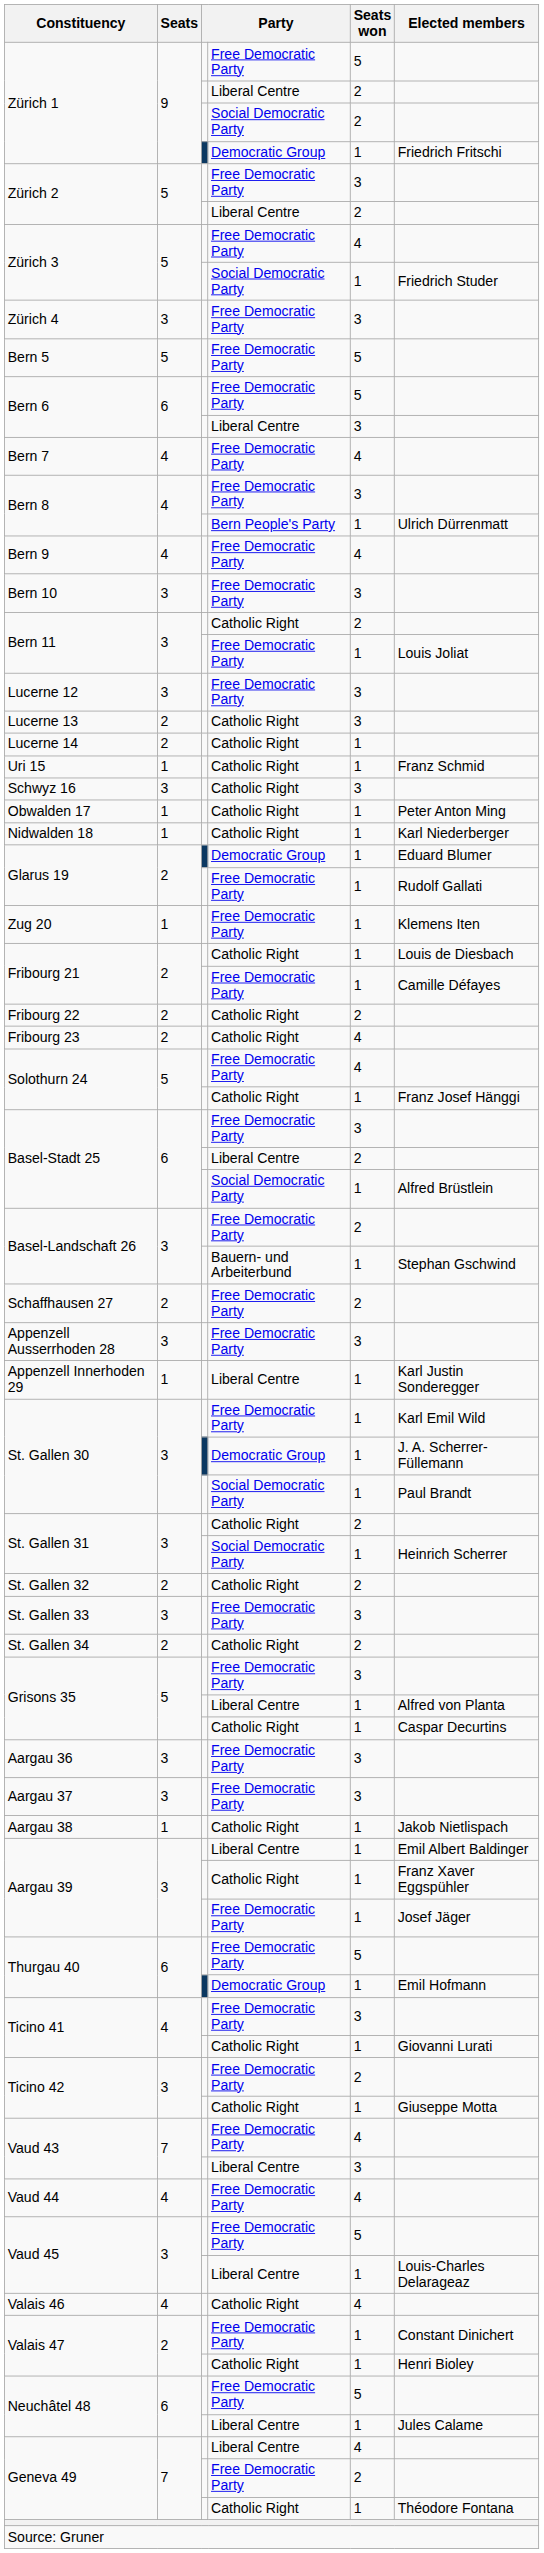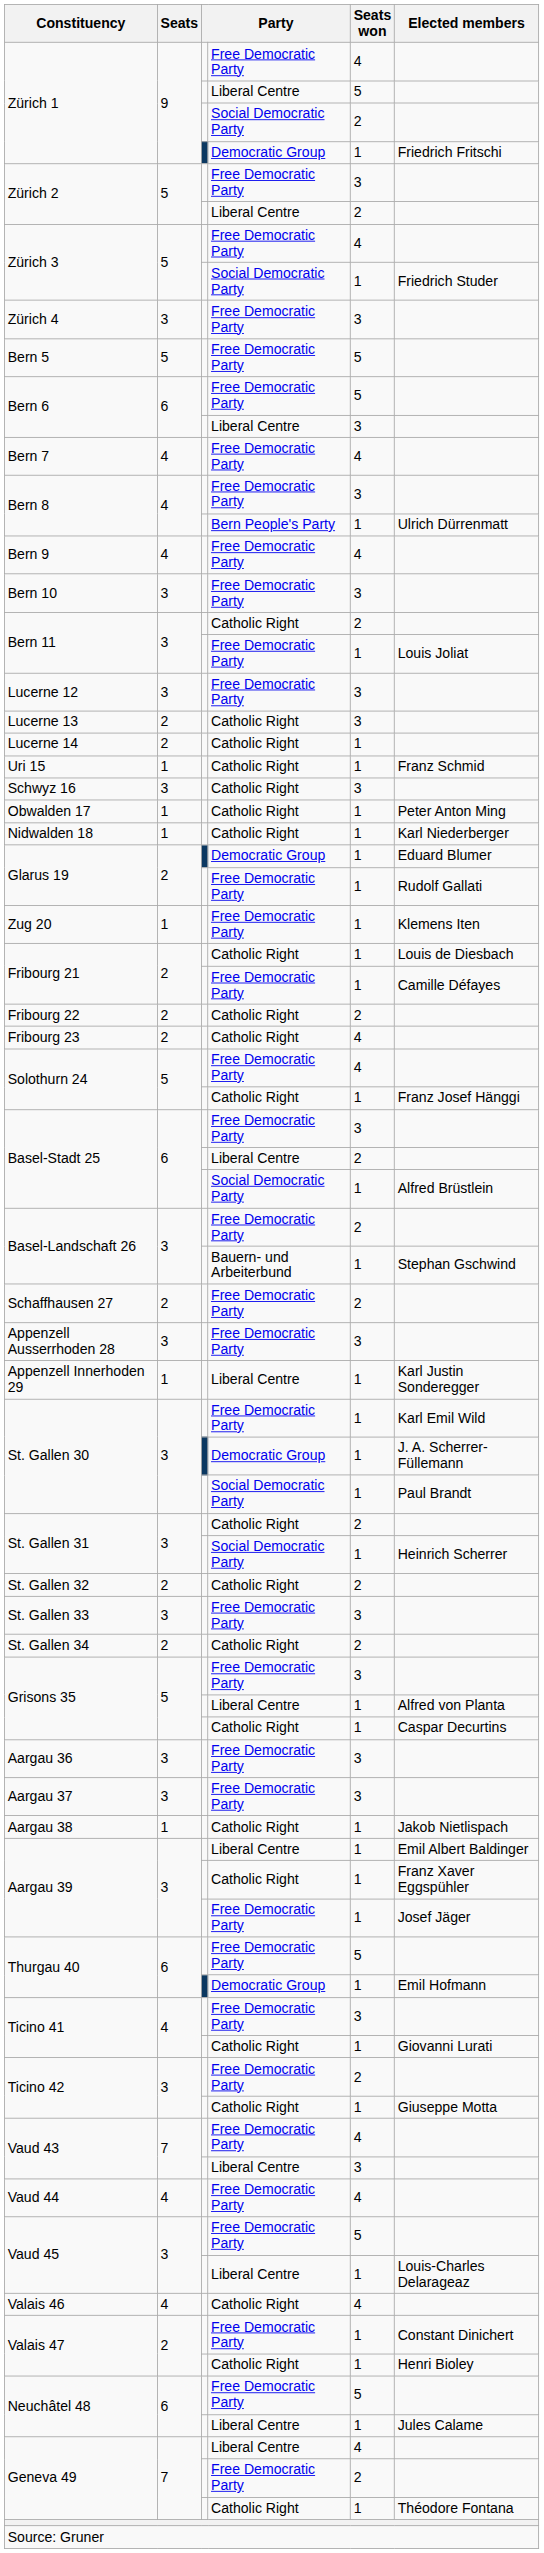(358, 61) 5 -> (358, 61) 4
(358, 92) 2 -> (358, 92) 5
